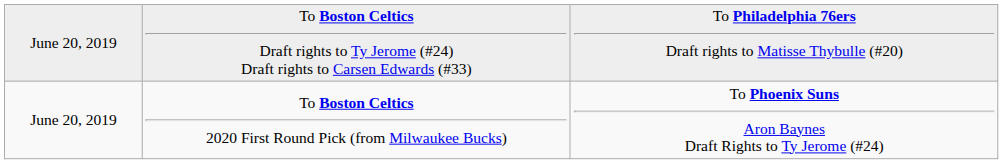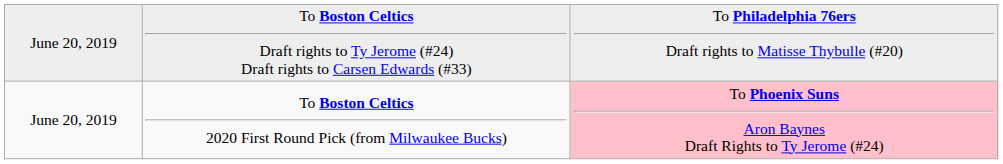(784, 119) no background -> (784, 119) pink background
